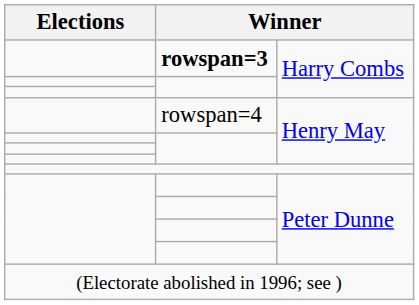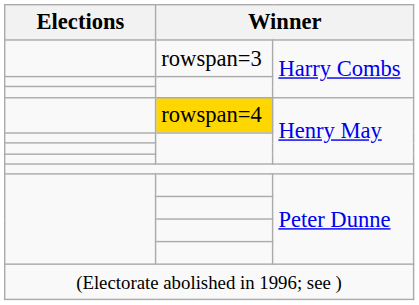(215, 58) bold -> (212, 58) normal
(212, 114) no background -> (212, 114) gold background
